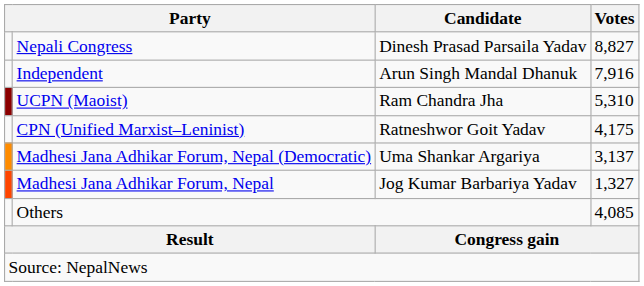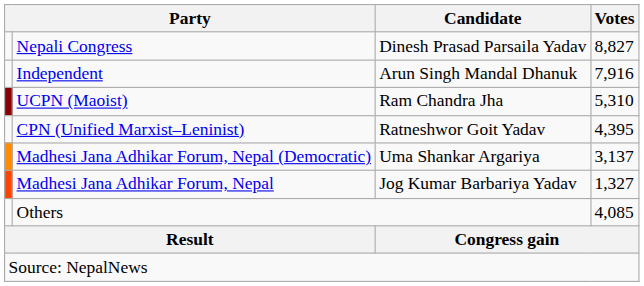(614, 128) 4,175 -> (614, 128) 4,395
